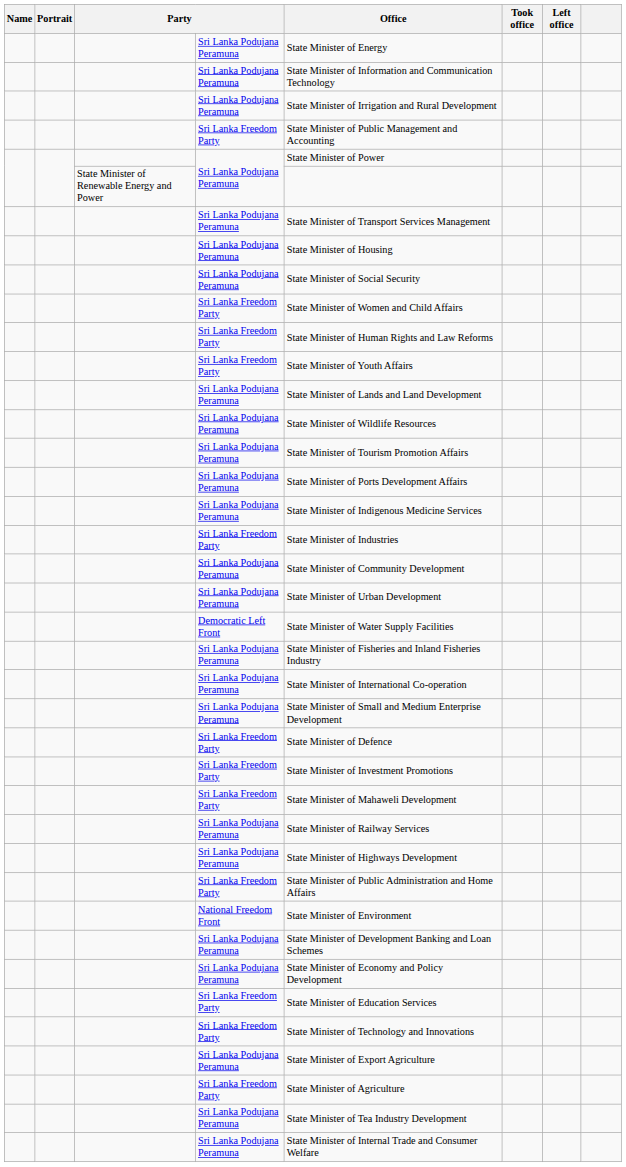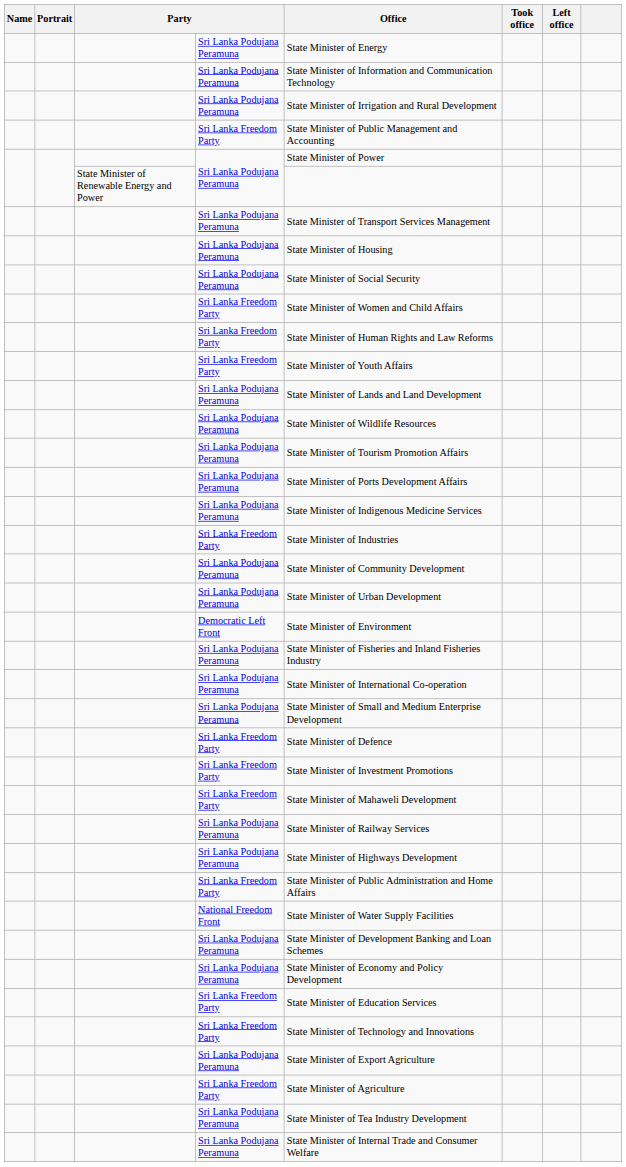(370, 626) State Minister of Water Supply Facilities -> (349, 626) State Minister of Environment
(349, 916) State Minister of Environment -> (370, 916) State Minister of Water Supply Facilities
